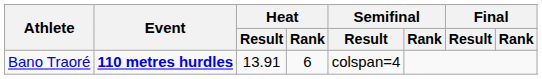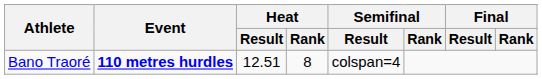(262, 63) 13.91 -> (262, 63) 12.51
(307, 63) 6 -> (307, 63) 8
